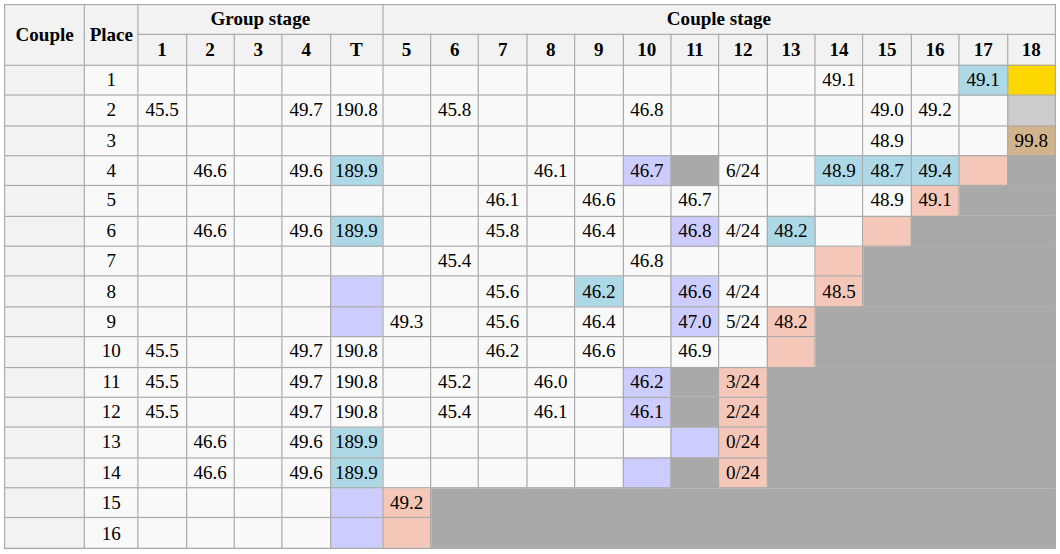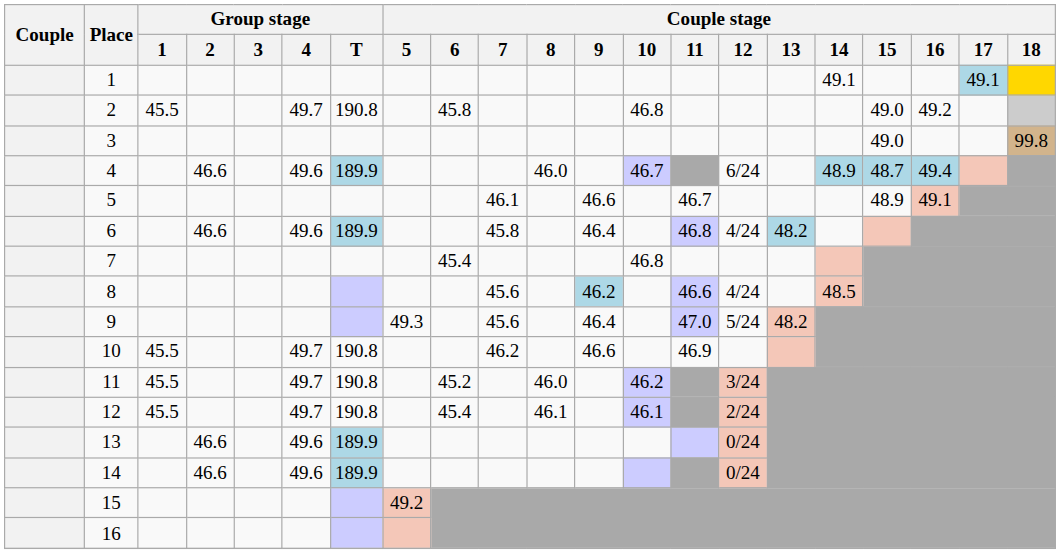(887, 140) 48.9 -> (887, 140) 49.0
(551, 170) 46.1 -> (551, 170) 46.0
